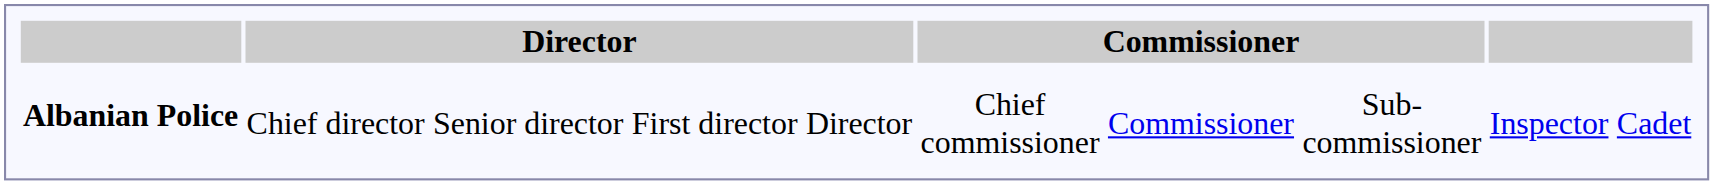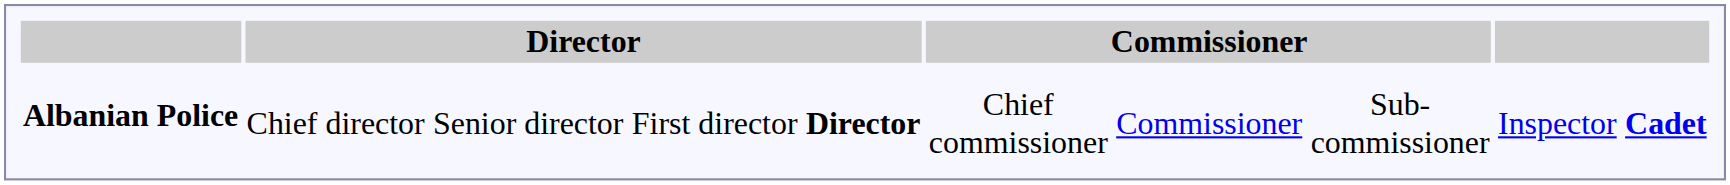(859, 123) normal -> (863, 123) bold
(1654, 123) normal -> (1666, 123) bold
